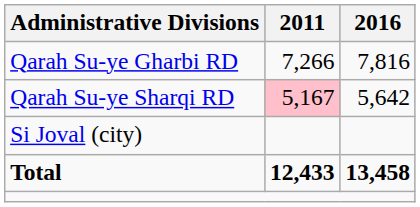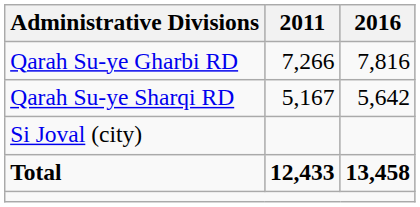(308, 97) pink background -> (308, 97) no background
